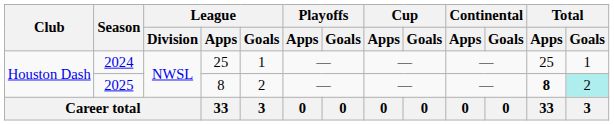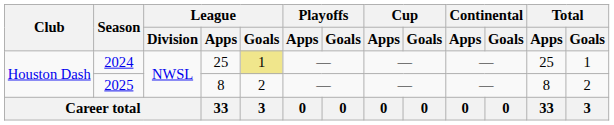(262, 62) no background -> (262, 62) khaki background
(547, 85) bold -> (547, 85) normal
(587, 85) paleturquoise background -> (587, 85) no background
